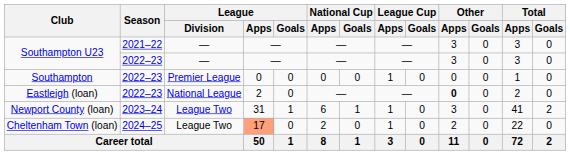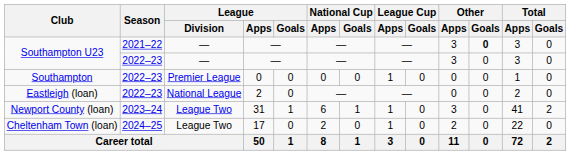(486, 45) normal -> (486, 45) bold
(454, 93) bold -> (454, 93) normal
(259, 126) lightsalmon background -> (259, 126) no background
